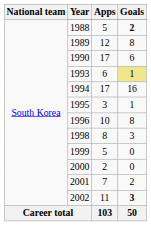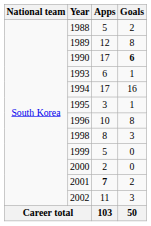(132, 27) bold -> (132, 27) normal
(132, 58) normal -> (132, 58) bold
(132, 74) khaki background -> (132, 74) no background
(105, 182) normal -> (105, 182) bold
(132, 197) bold -> (132, 197) normal
